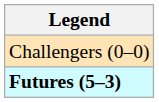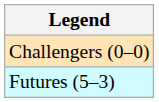(65, 81) bold -> (62, 81) normal
